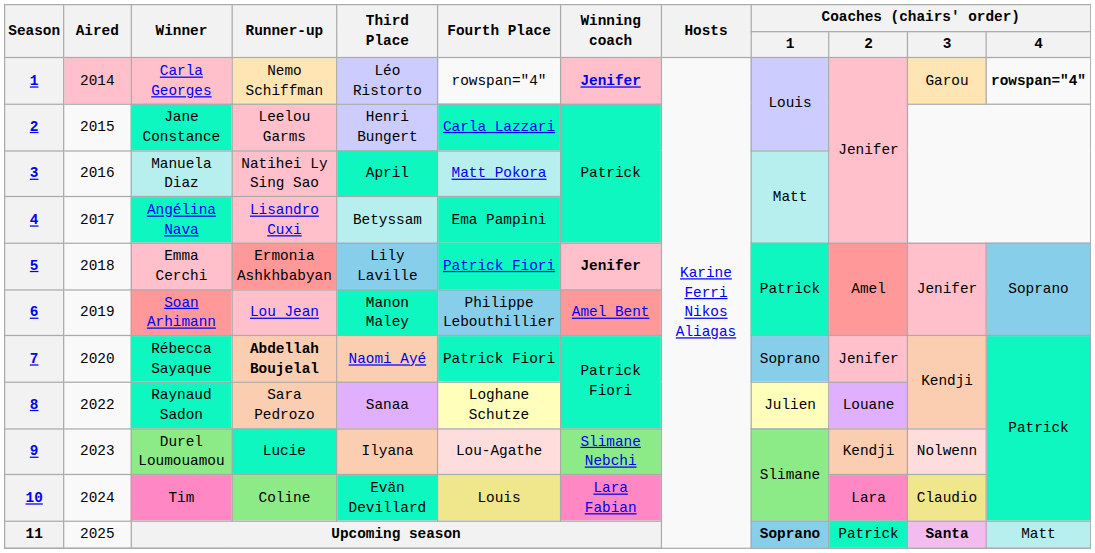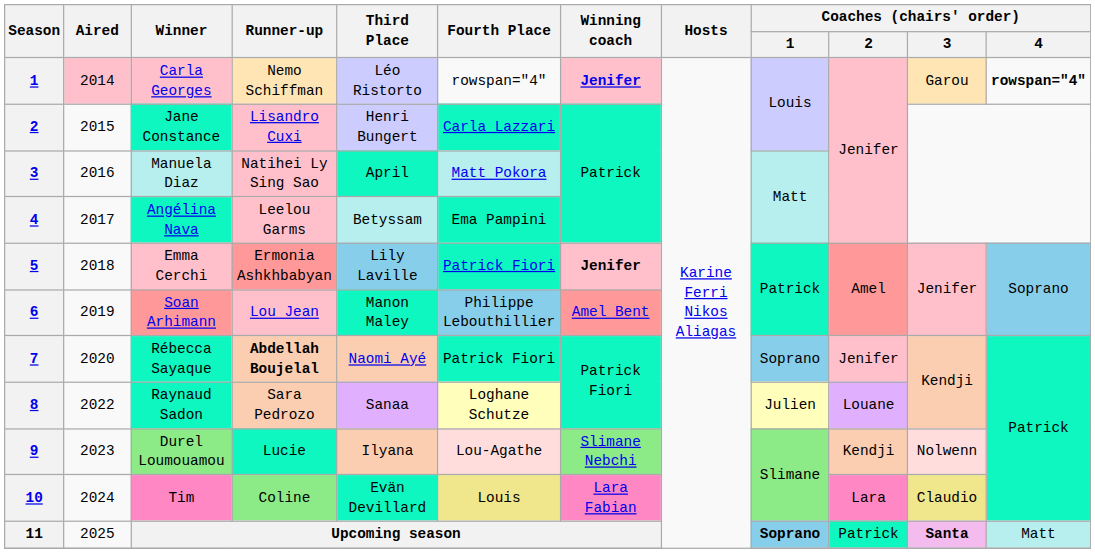(284, 127) Leelou Garms -> (284, 127) Lisandro Cuxi
(284, 220) Lisandro Cuxi -> (284, 220) Leelou Garms
